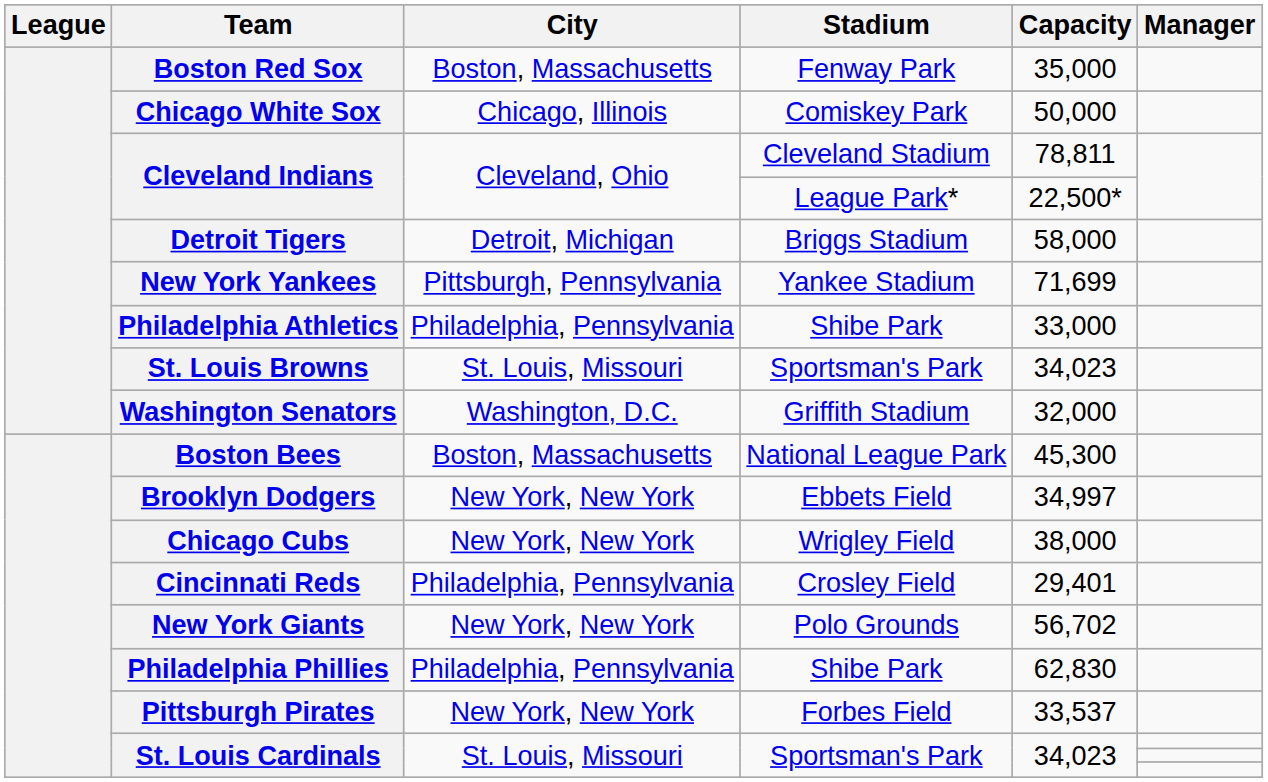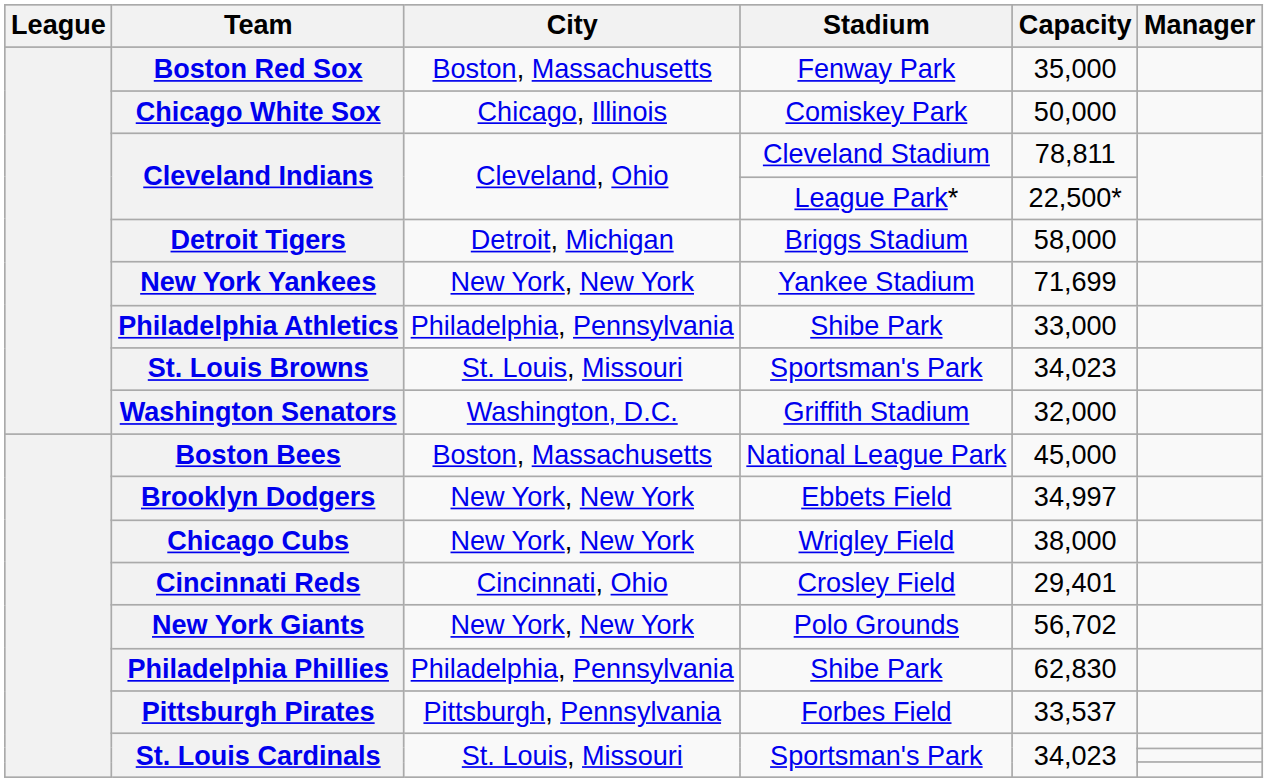(572, 283) Pittsburgh, Pennsylvania -> (572, 283) New York, New York
(1075, 454) 45,300 -> (1075, 454) 45,000
(572, 583) Philadelphia, Pennsylvania -> (572, 583) Cincinnati, Ohio
(572, 712) New York, New York -> (572, 712) Pittsburgh, Pennsylvania
